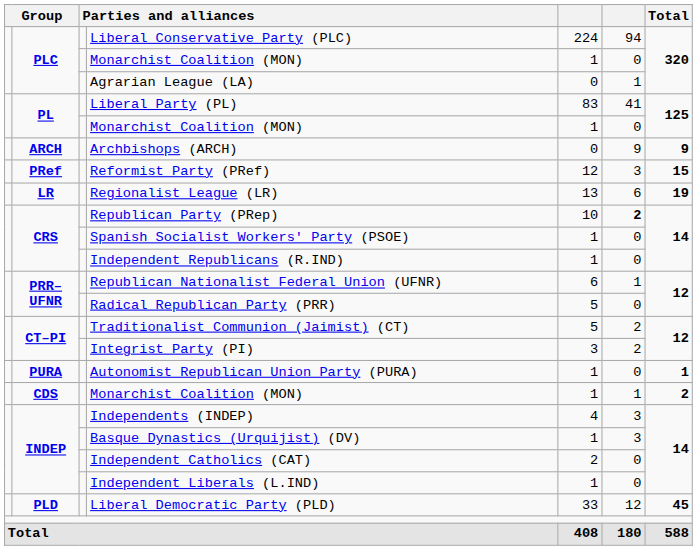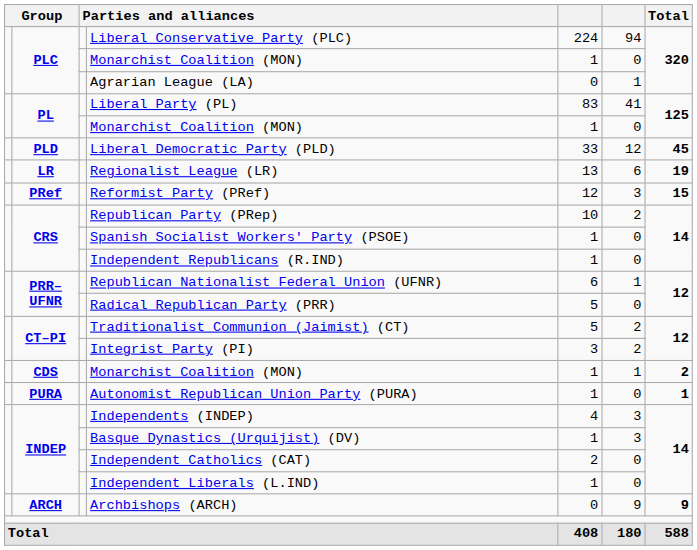rows swapped: (46, 505) <-> (46, 149)
rows swapped: (46, 194) <-> (46, 171)
(637, 216) bold -> (637, 216) normal
rows swapped: (46, 394) <-> (46, 372)
